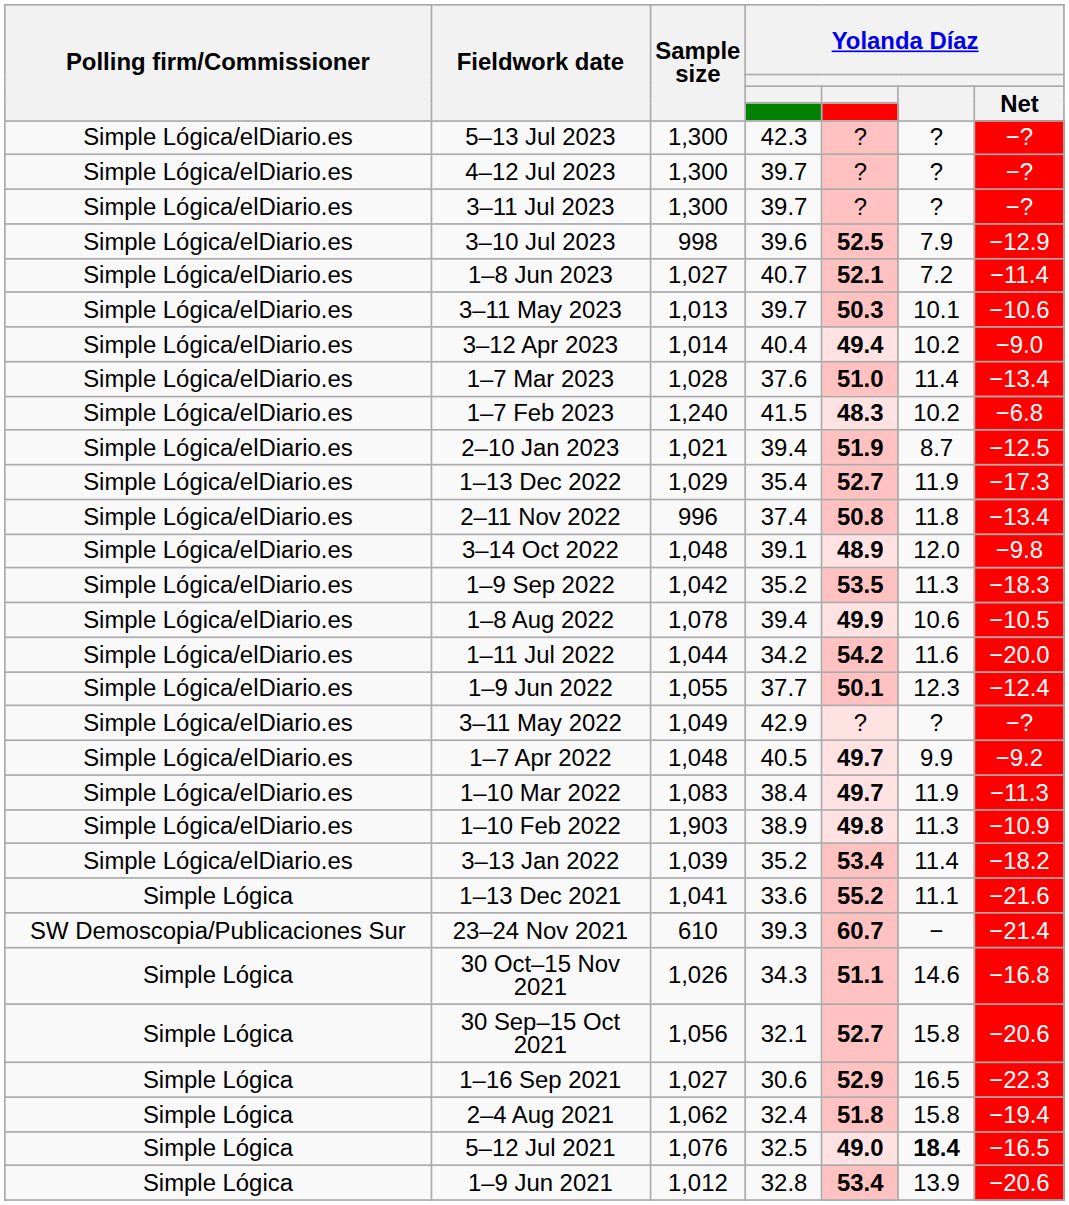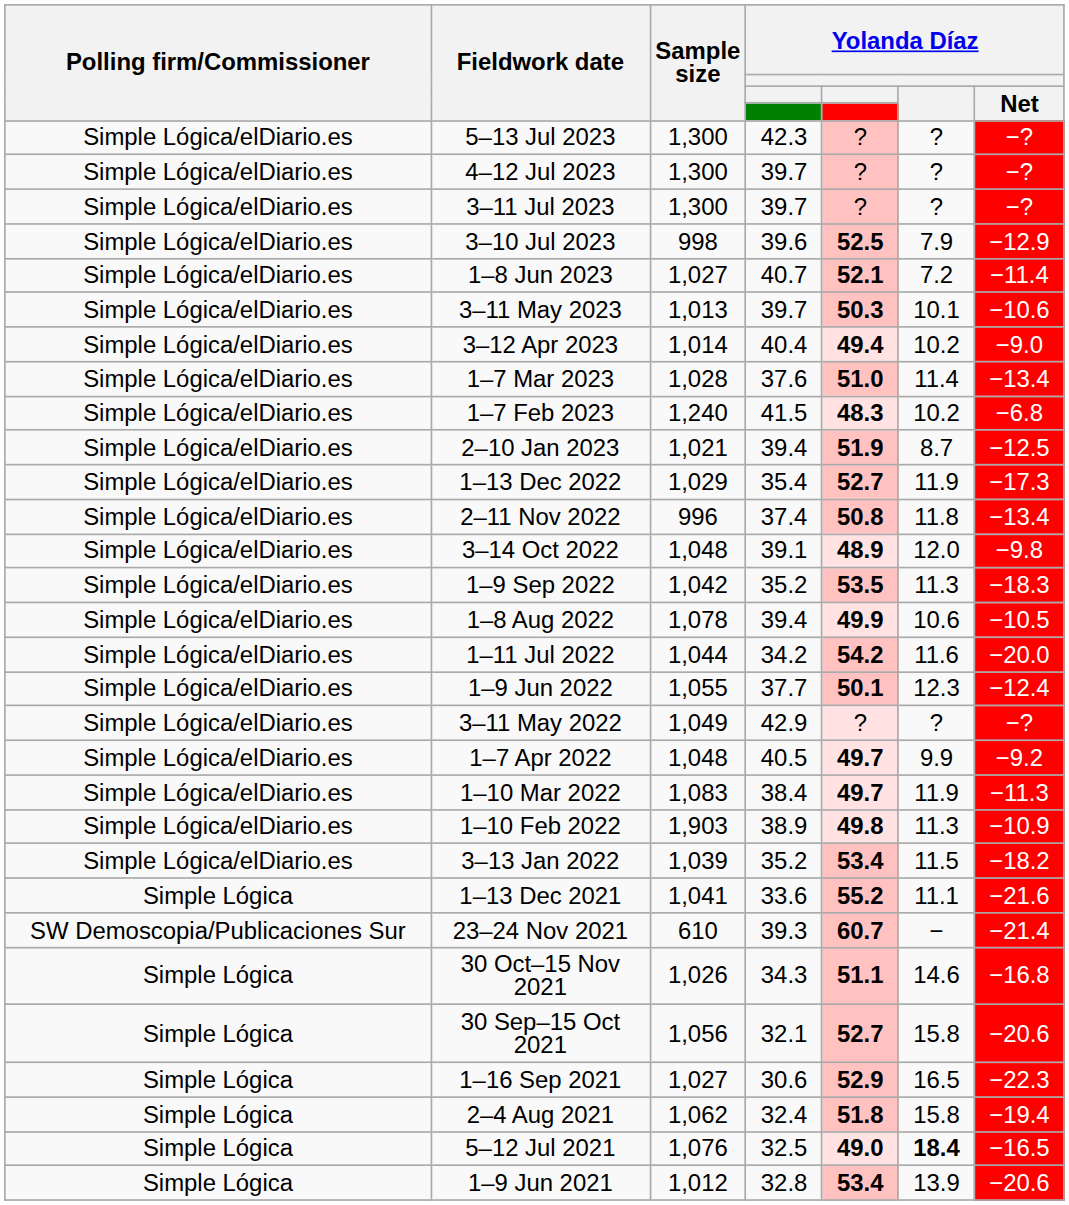(937, 861) 11.4 -> (937, 861) 11.5
